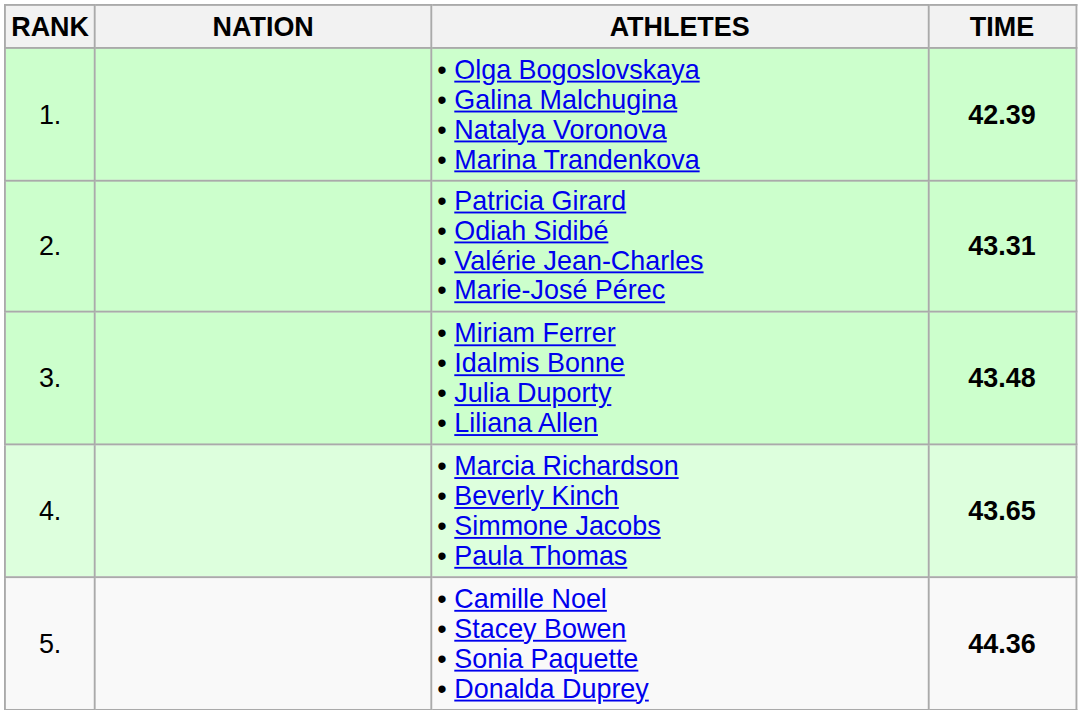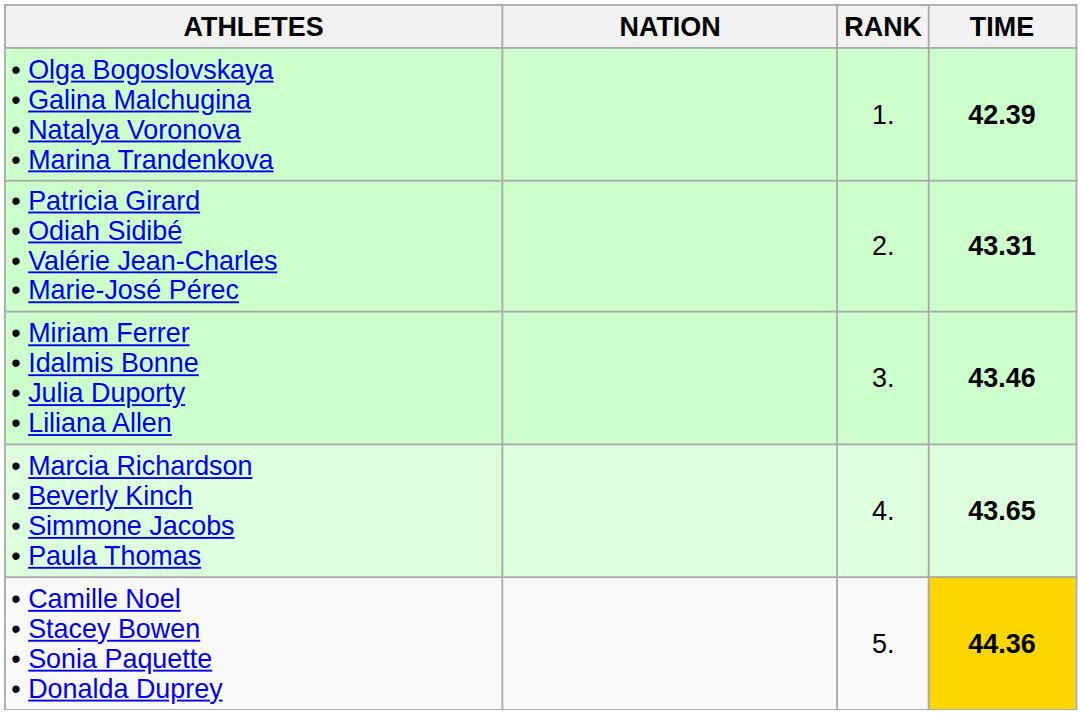columns swapped: (50, 27) <-> (680, 27)
(1002, 379) 43.48 -> (1002, 379) 43.46
(1002, 643) no background -> (1002, 643) gold background
